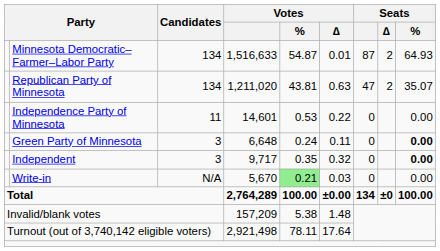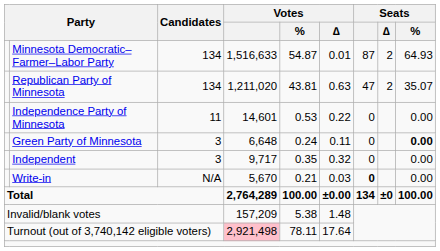(422, 159) bold -> (422, 159) normal
(306, 177) lightgreen background -> (306, 177) no background
(372, 177) normal -> (372, 177) bold
(252, 232) no background -> (252, 232) pink background
